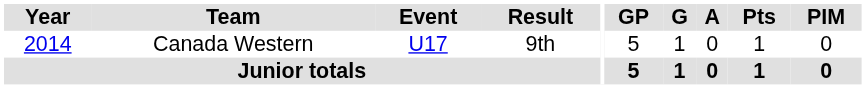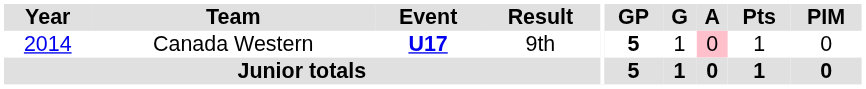(428, 44) normal -> (428, 44) bold
(634, 44) normal -> (634, 44) bold
(712, 44) no background -> (712, 44) pink background
